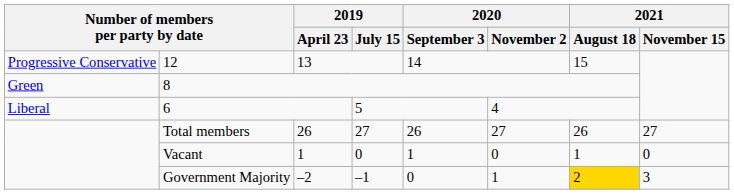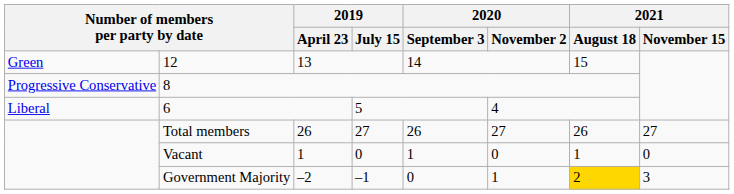(82, 62) Progressive Conservative -> (26, 62) Green
(26, 85) Green -> (82, 85) Progressive Conservative
